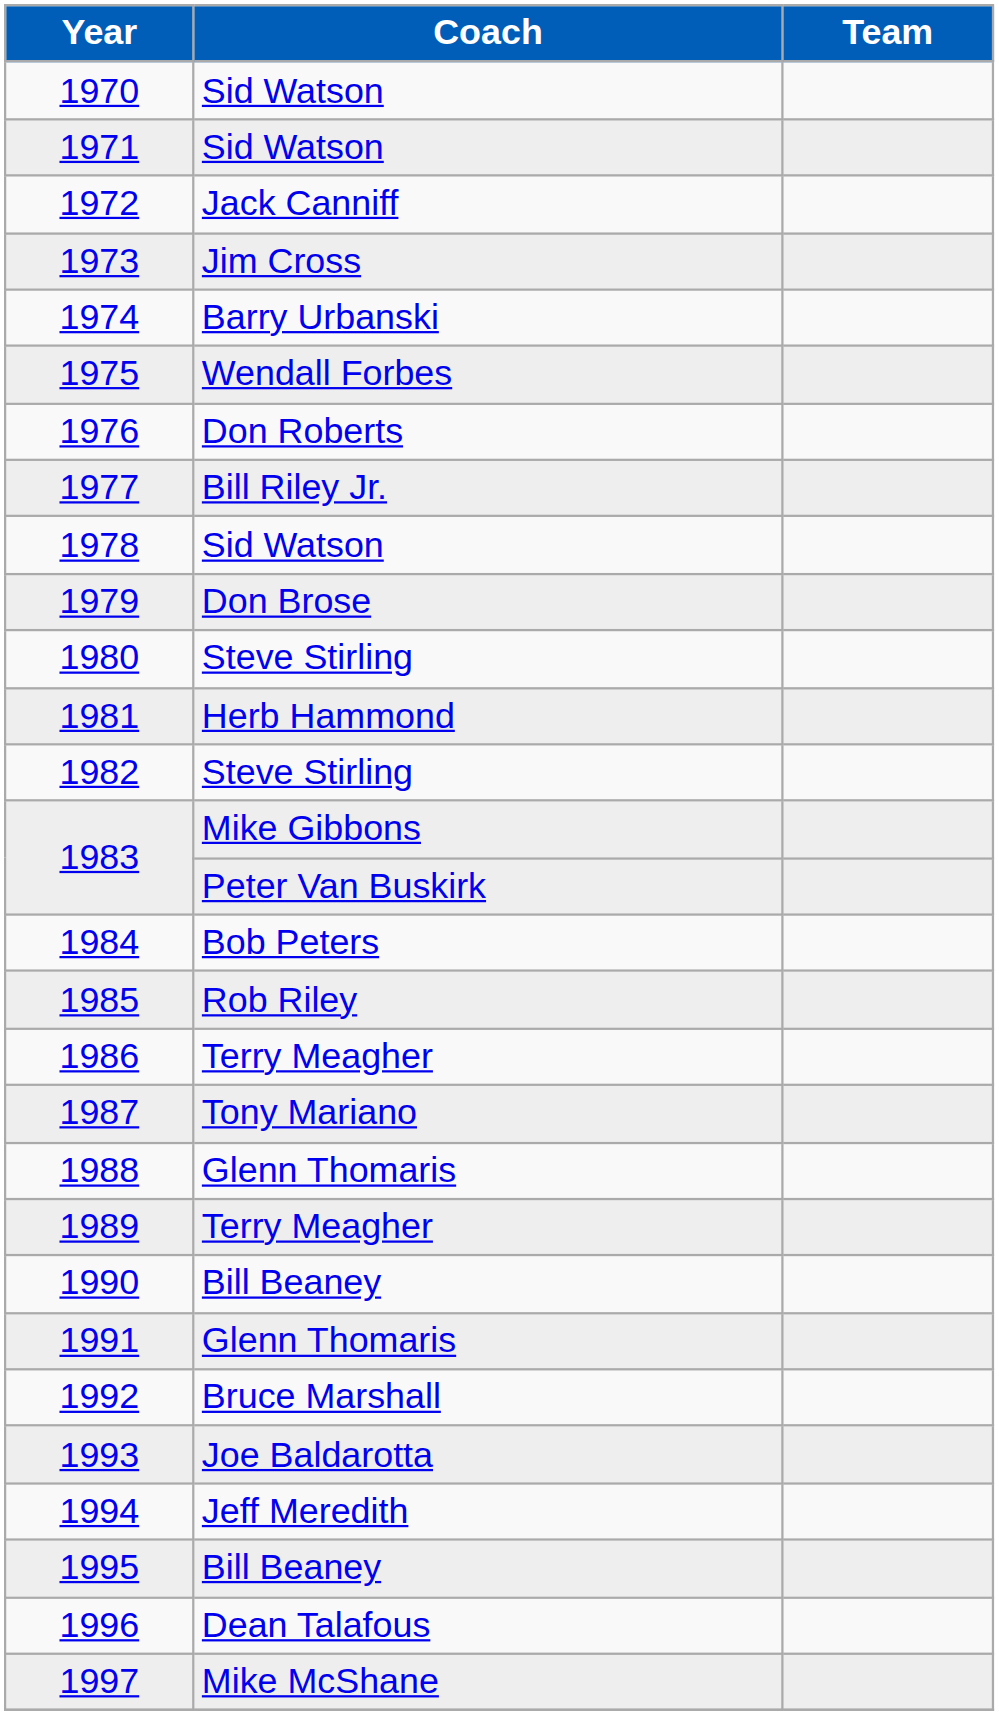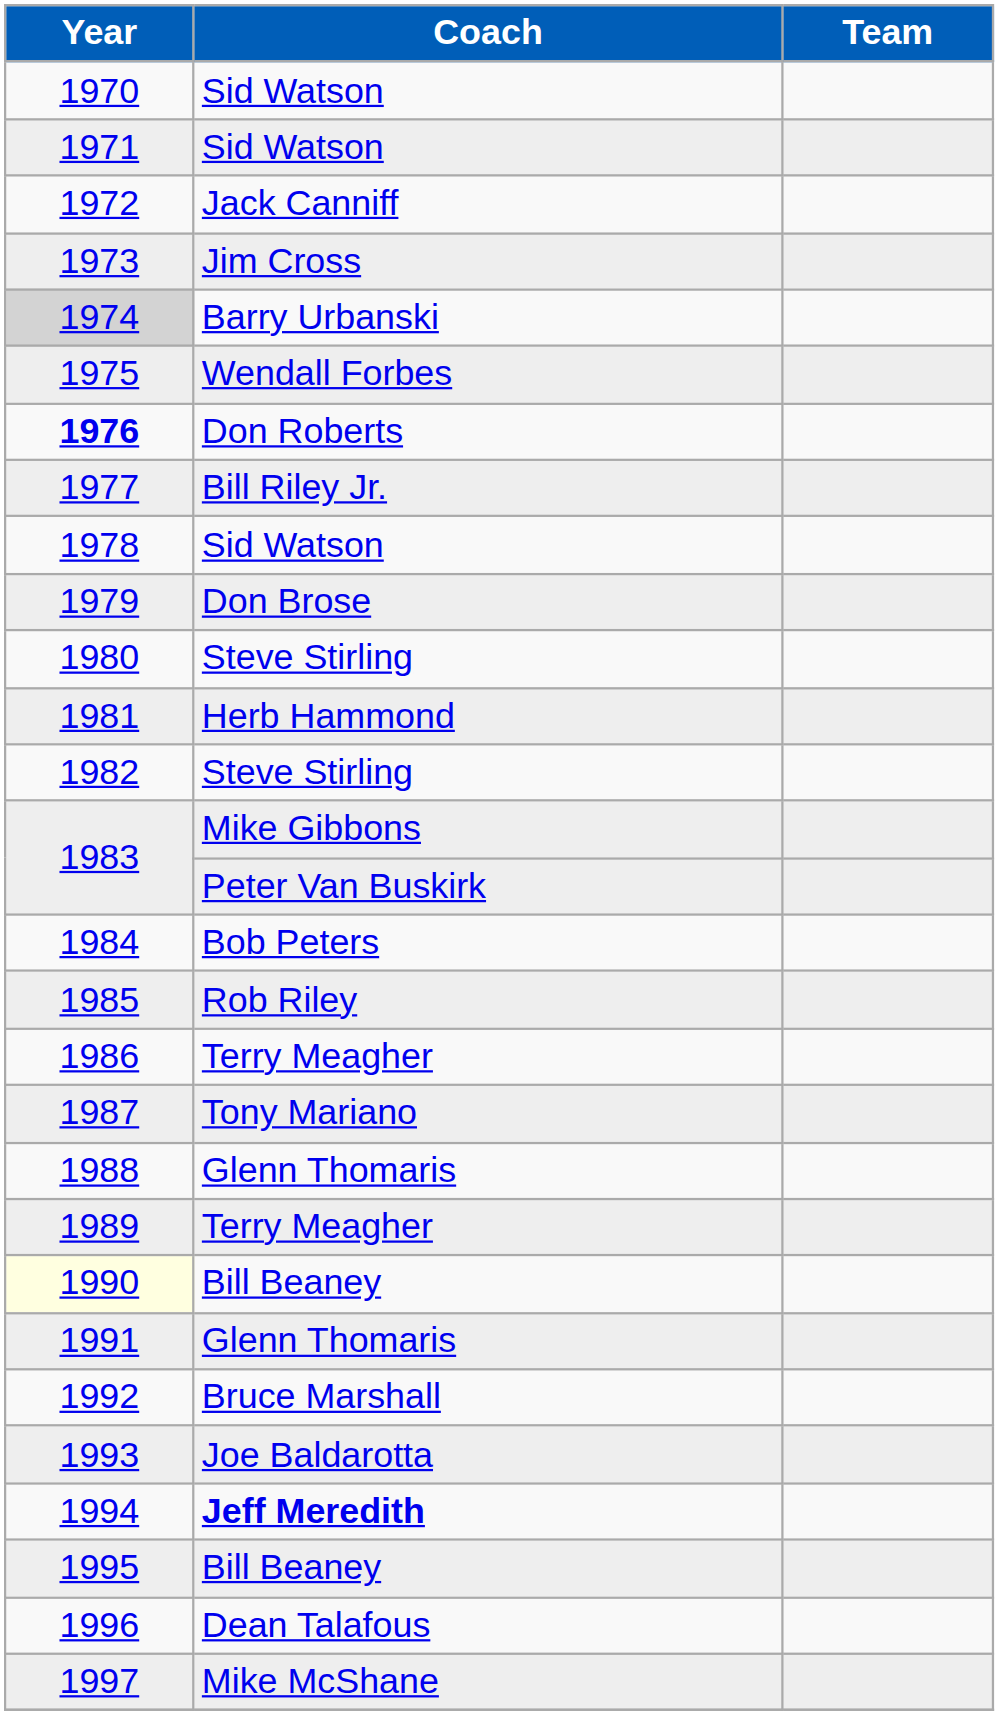(99, 317) no background -> (99, 317) lightgrey background
(99, 430) normal -> (99, 430) bold
(99, 1283) no background -> (99, 1283) lightyellow background
(305, 1510) normal -> (313, 1510) bold
